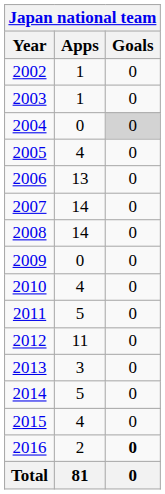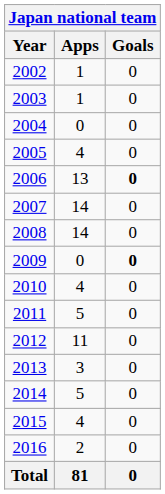(133, 125) lightgrey background -> (133, 125) no background
(133, 179) normal -> (133, 179) bold
(133, 260) normal -> (133, 260) bold
(133, 448) bold -> (133, 448) normal
